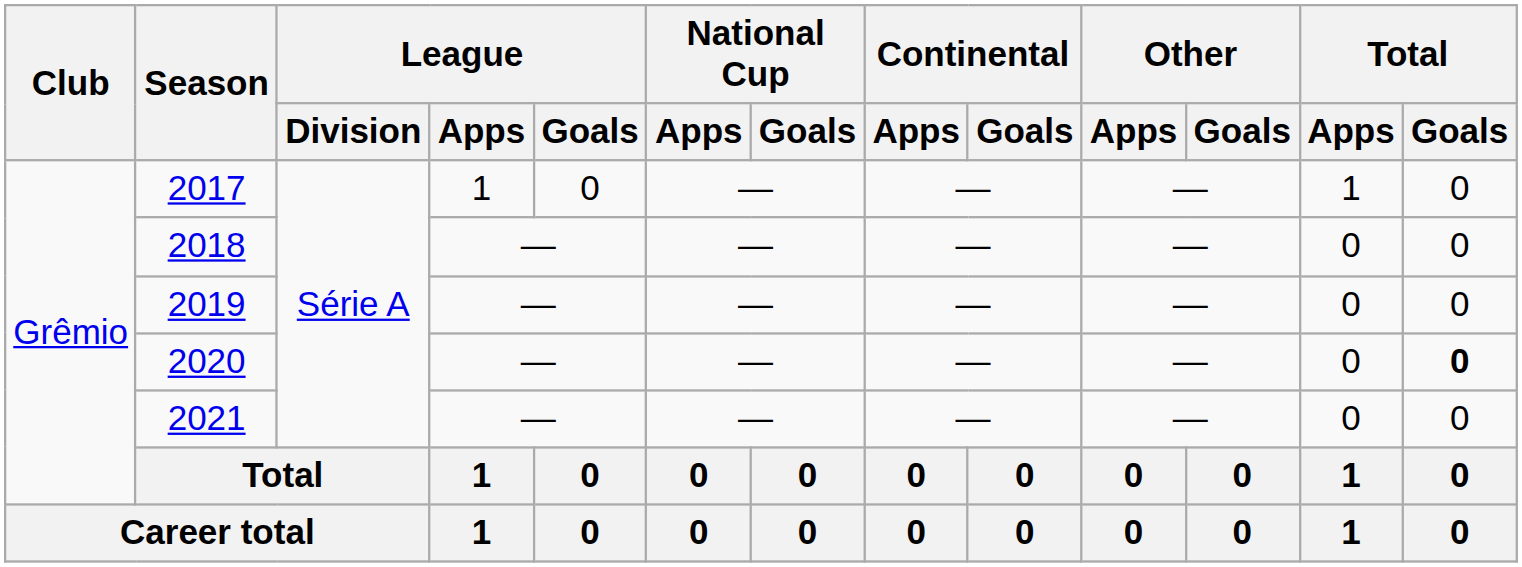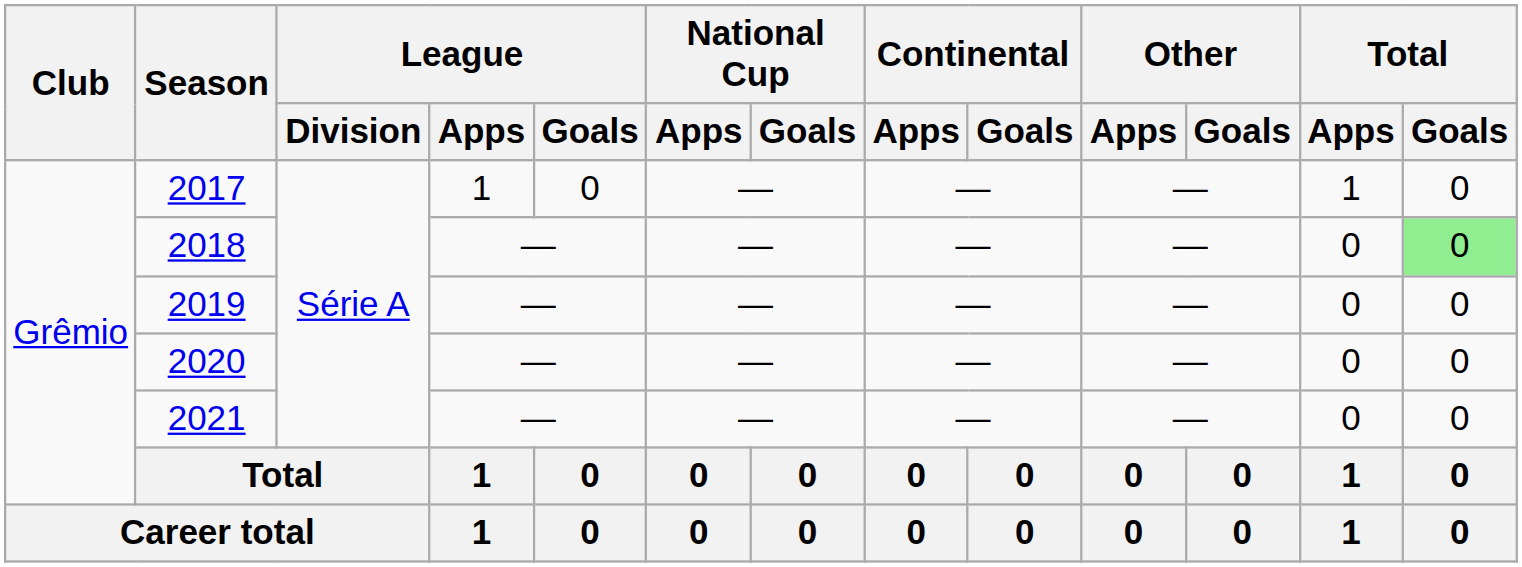(1460, 246) no background -> (1460, 246) lightgreen background
(1460, 360) bold -> (1460, 360) normal
